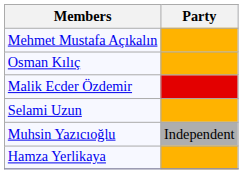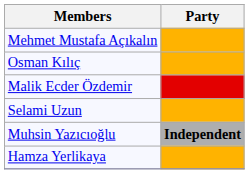(199, 134) normal -> (202, 134) bold
